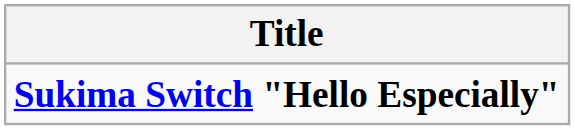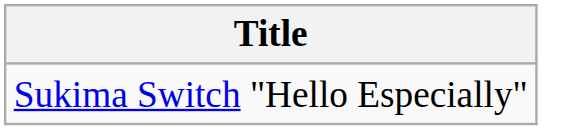(287, 93) bold -> (271, 93) normal
